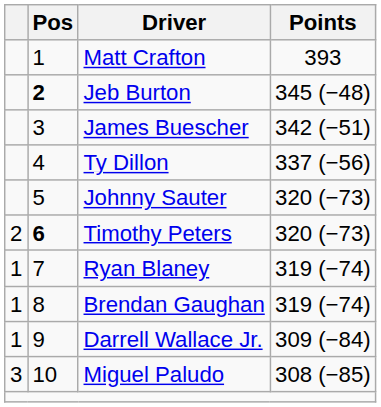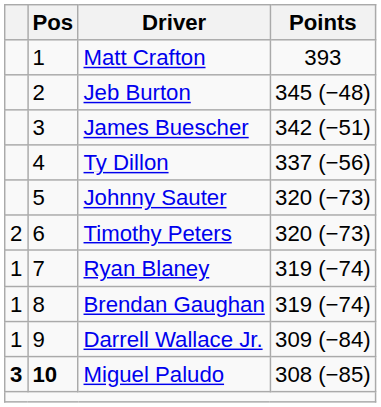(39, 93) bold -> (39, 93) normal
(39, 233) bold -> (39, 233) normal
(16, 374) normal -> (16, 374) bold
(45, 374) normal -> (45, 374) bold
